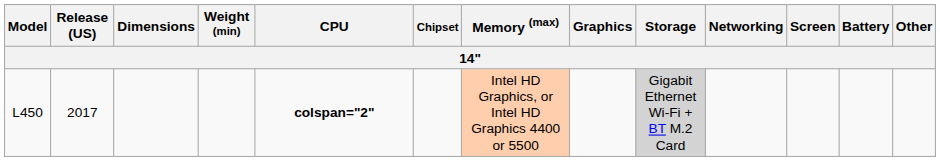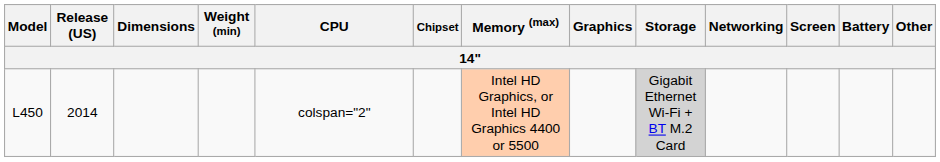(82, 112) 2017 -> (82, 112) 2014
(334, 112) bold -> (334, 112) normal
